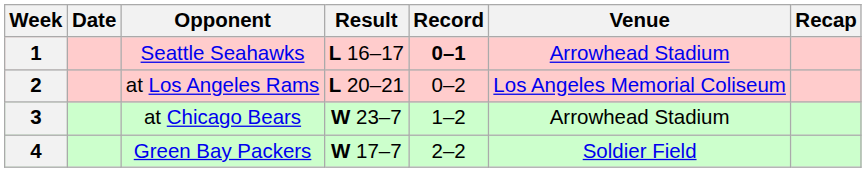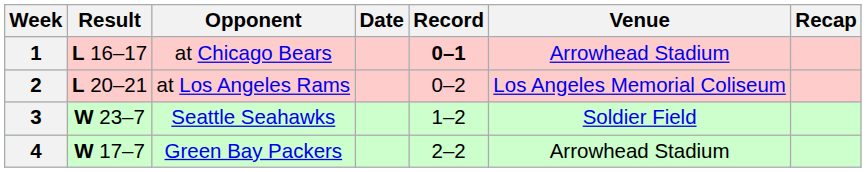columns swapped: (94, 20) <-> (366, 20)
(223, 53) Seattle Seahawks -> (253, 53) at Chicago Bears
(223, 118) at Chicago Bears -> (253, 118) Seattle Seahawks
(640, 118) Arrowhead Stadium -> (640, 118) Soldier Field
(640, 150) Soldier Field -> (640, 150) Arrowhead Stadium
